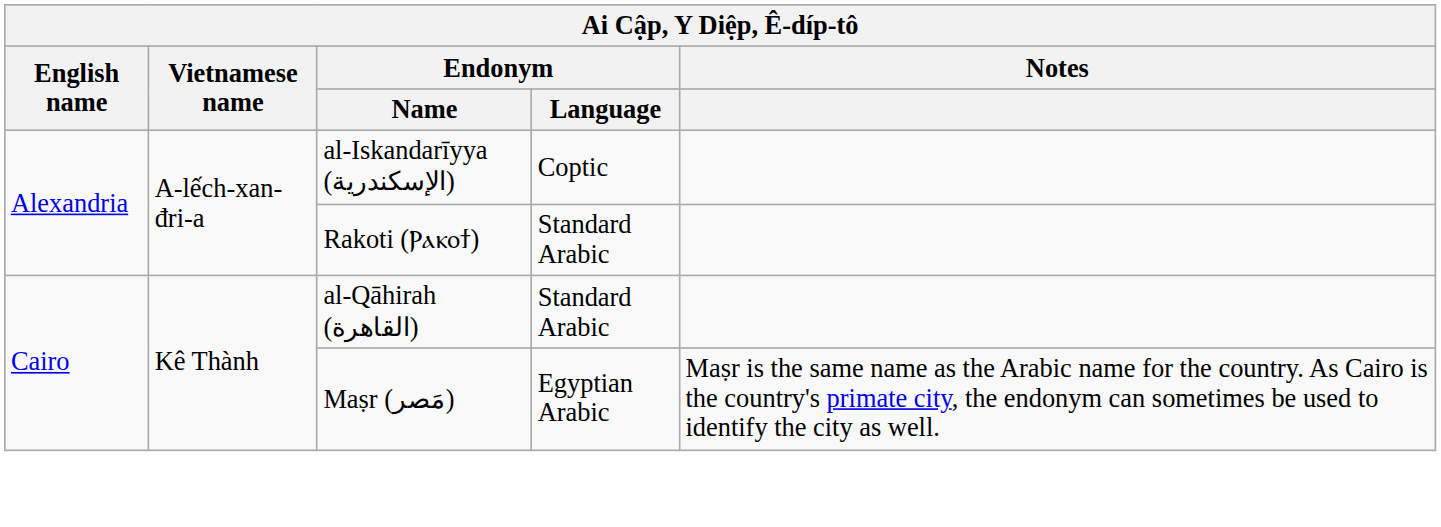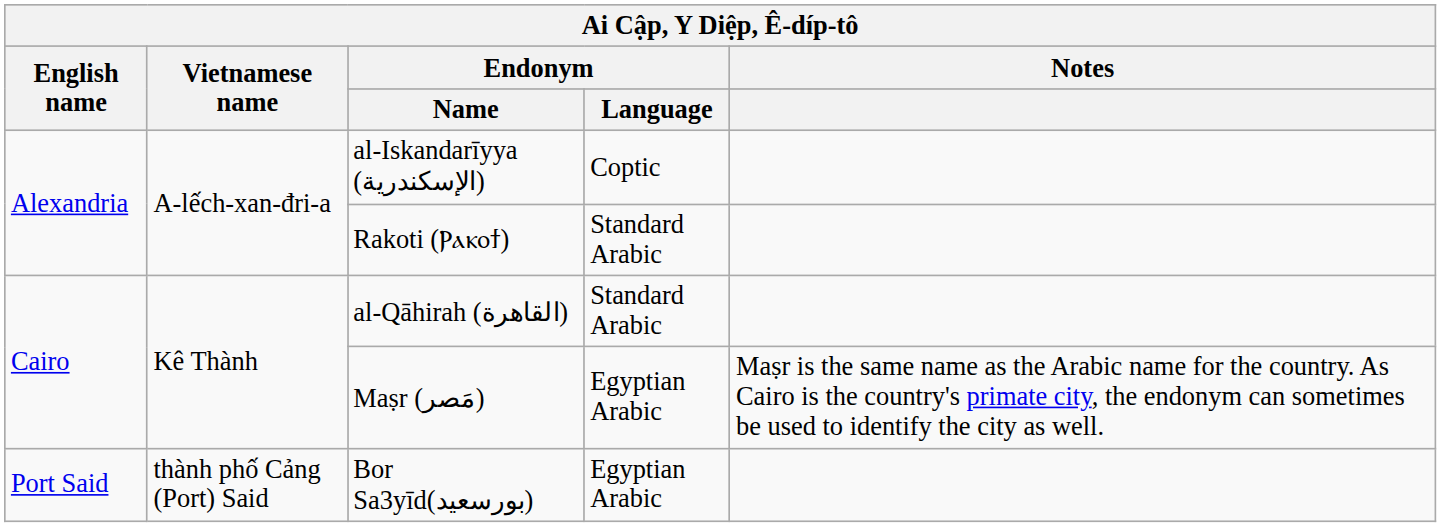+ row: (443, 484)
